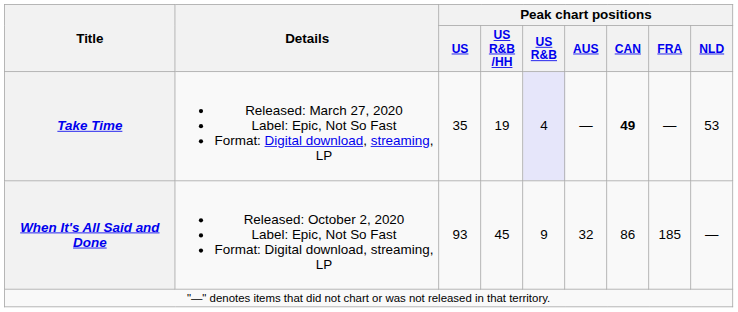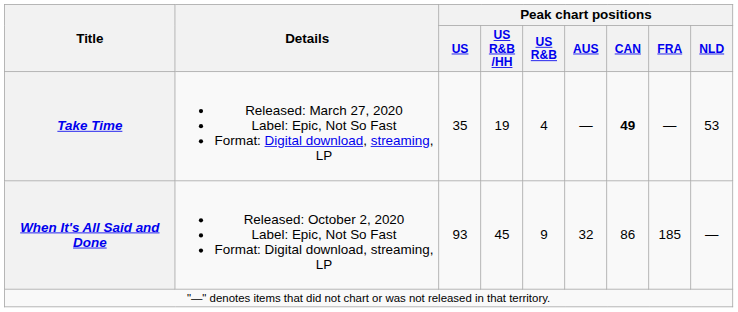(544, 126) lavender background -> (544, 126) no background
